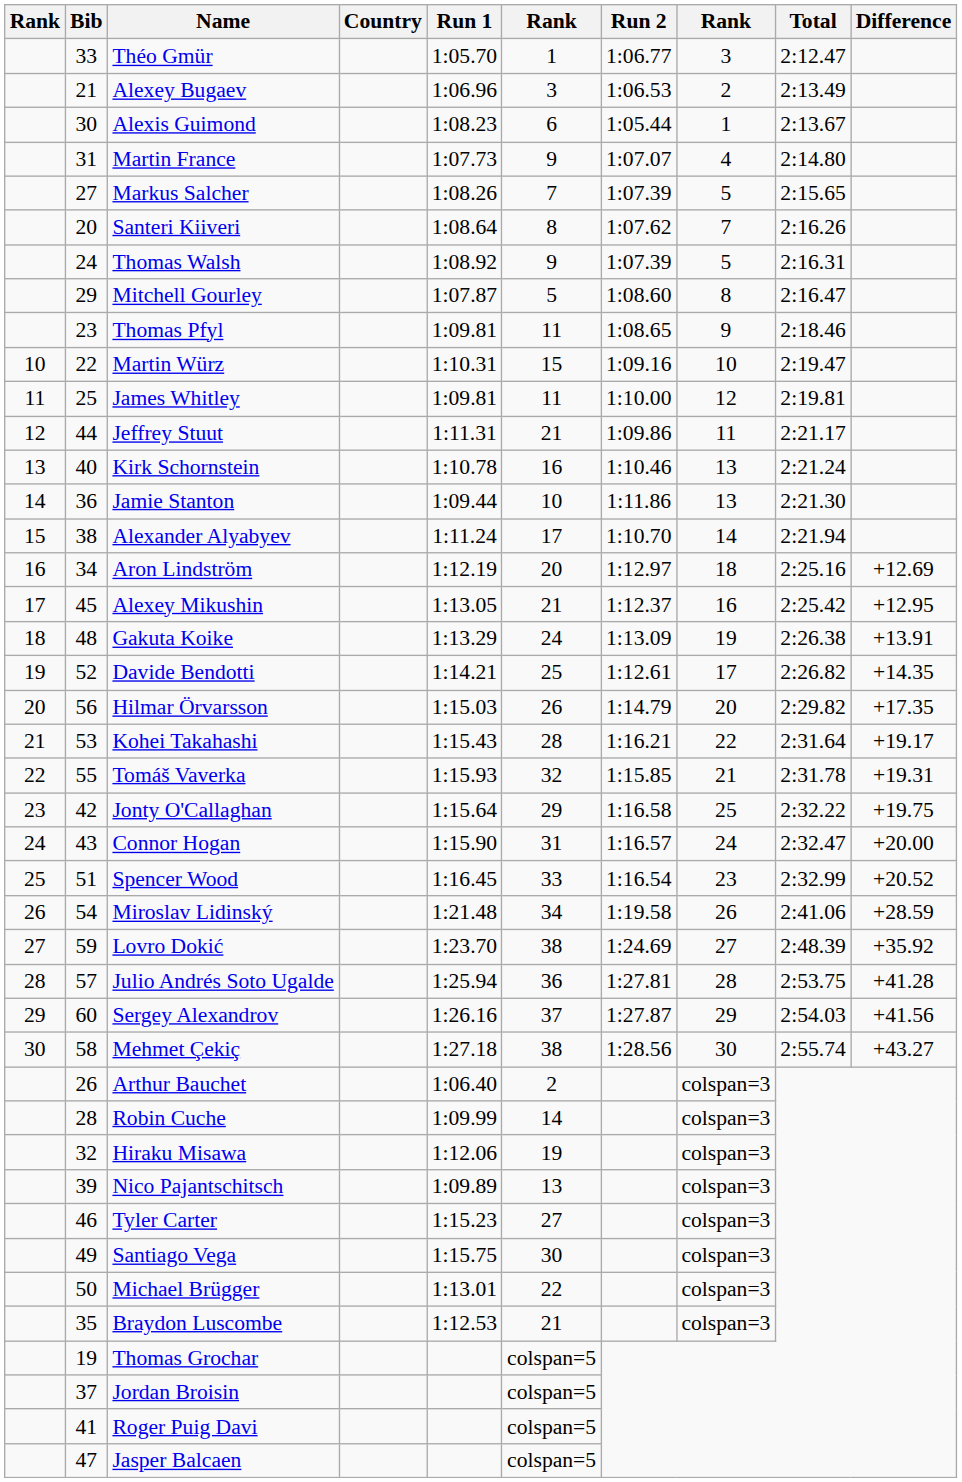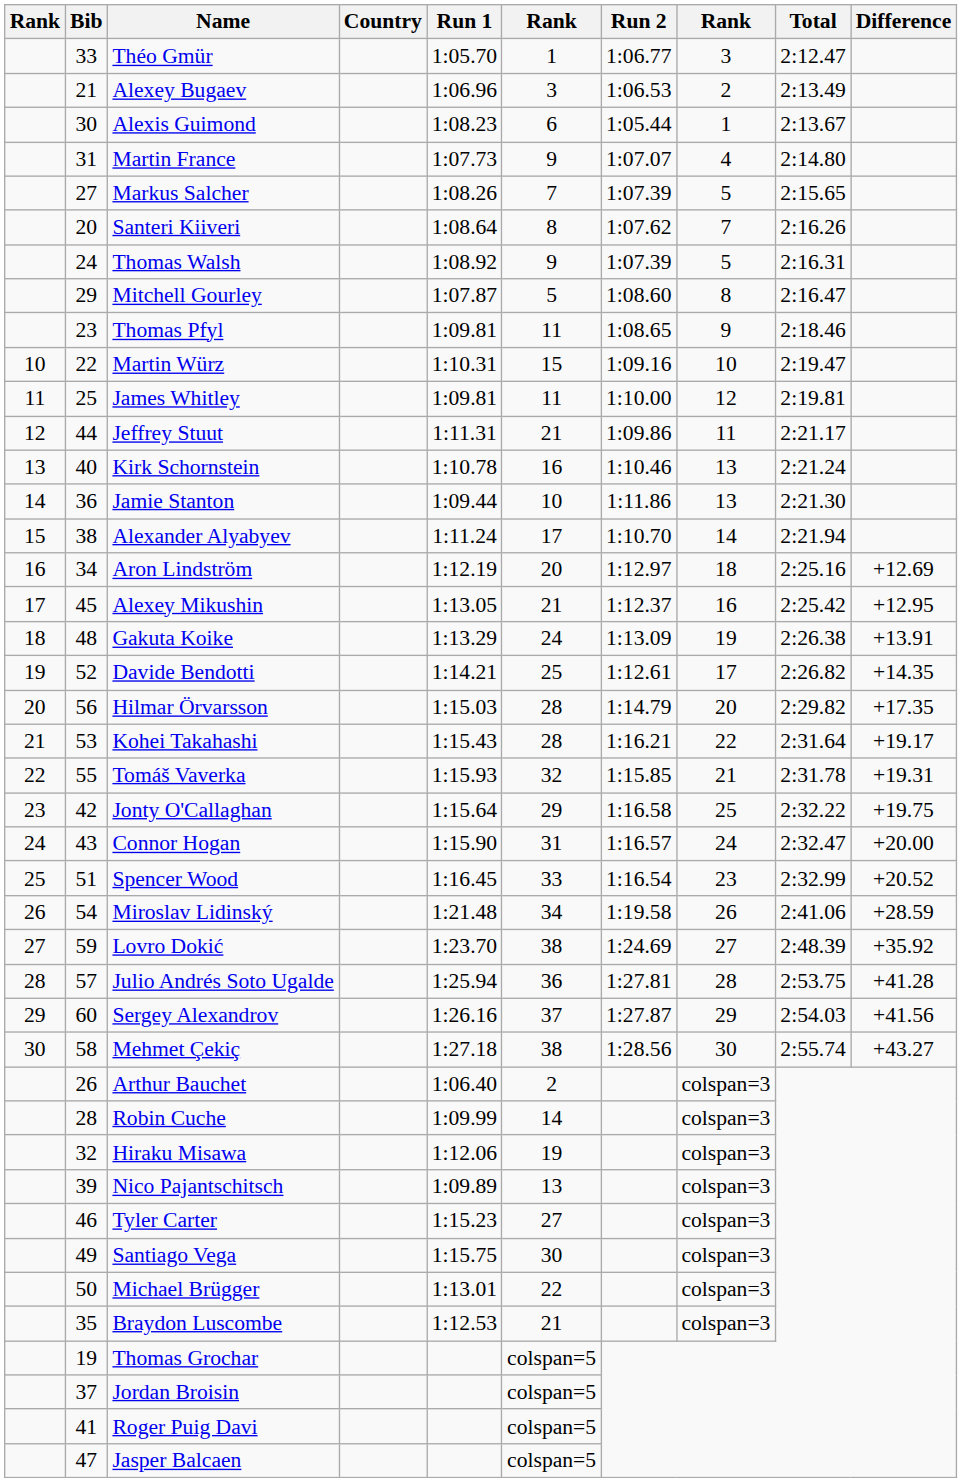(552, 706) 26 -> (552, 706) 28
